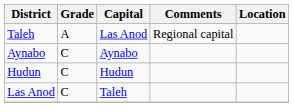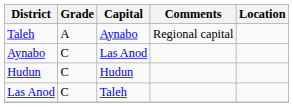(123, 33) Las Anod -> (119, 33) Aynabo
(119, 53) Aynabo -> (123, 53) Las Anod
